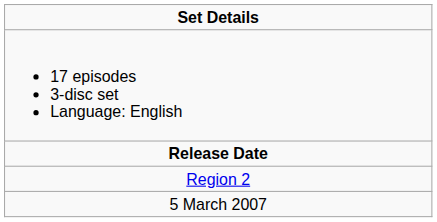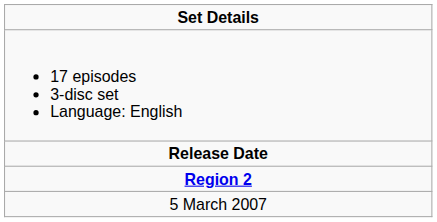(218, 179) normal -> (218, 179) bold
